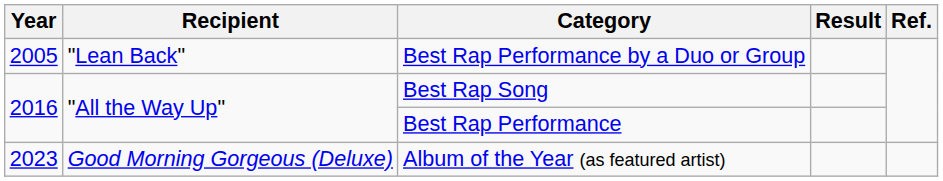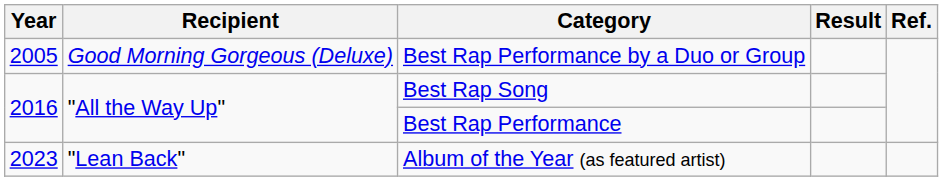(126, 55) "Lean Back" -> (230, 55) Good Morning Gorgeous (Deluxe)
(230, 158) Good Morning Gorgeous (Deluxe) -> (126, 158) "Lean Back"
